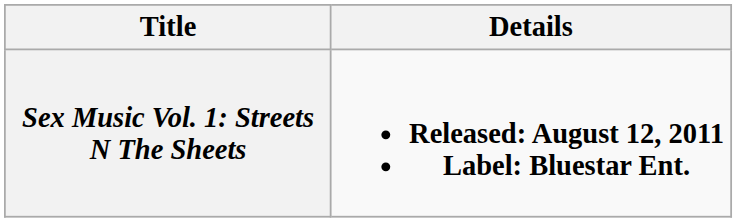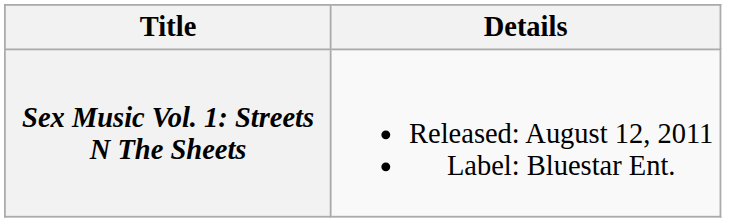(531, 149) bold -> (526, 149) normal
